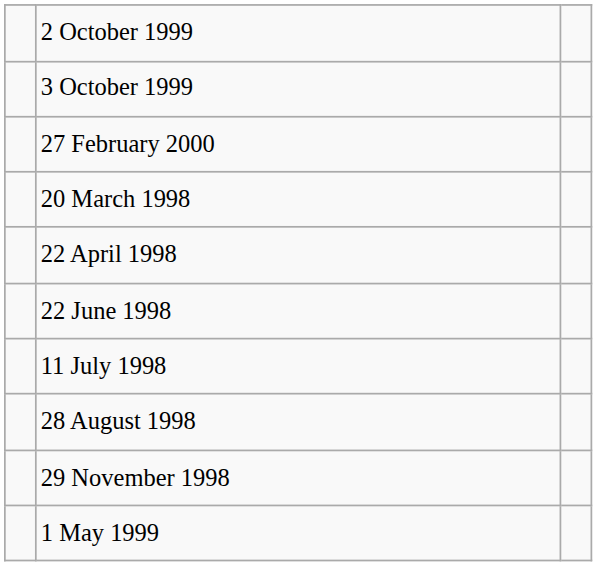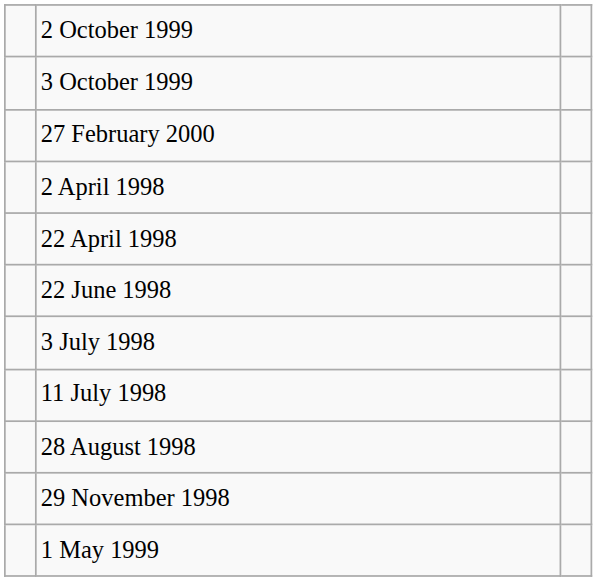- row: (116, 198)
+ row: (103, 186)
+ row: (98, 342)
